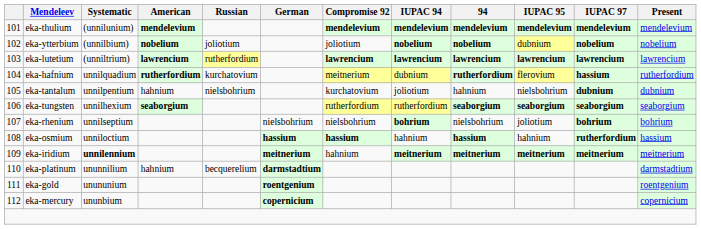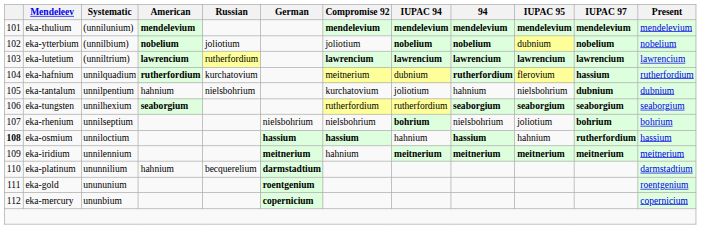(14, 138) normal -> (14, 138) bold
(109, 153) bold -> (107, 153) normal
